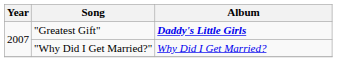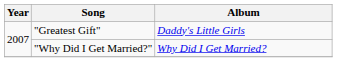(202, 30) bold -> (201, 30) normal
